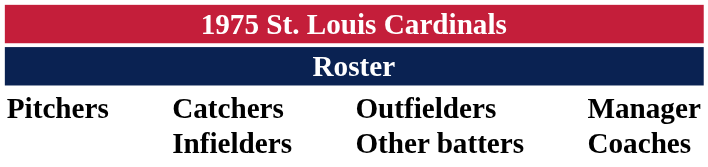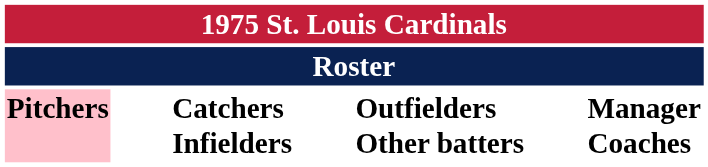(58, 108) no background -> (58, 108) pink background
